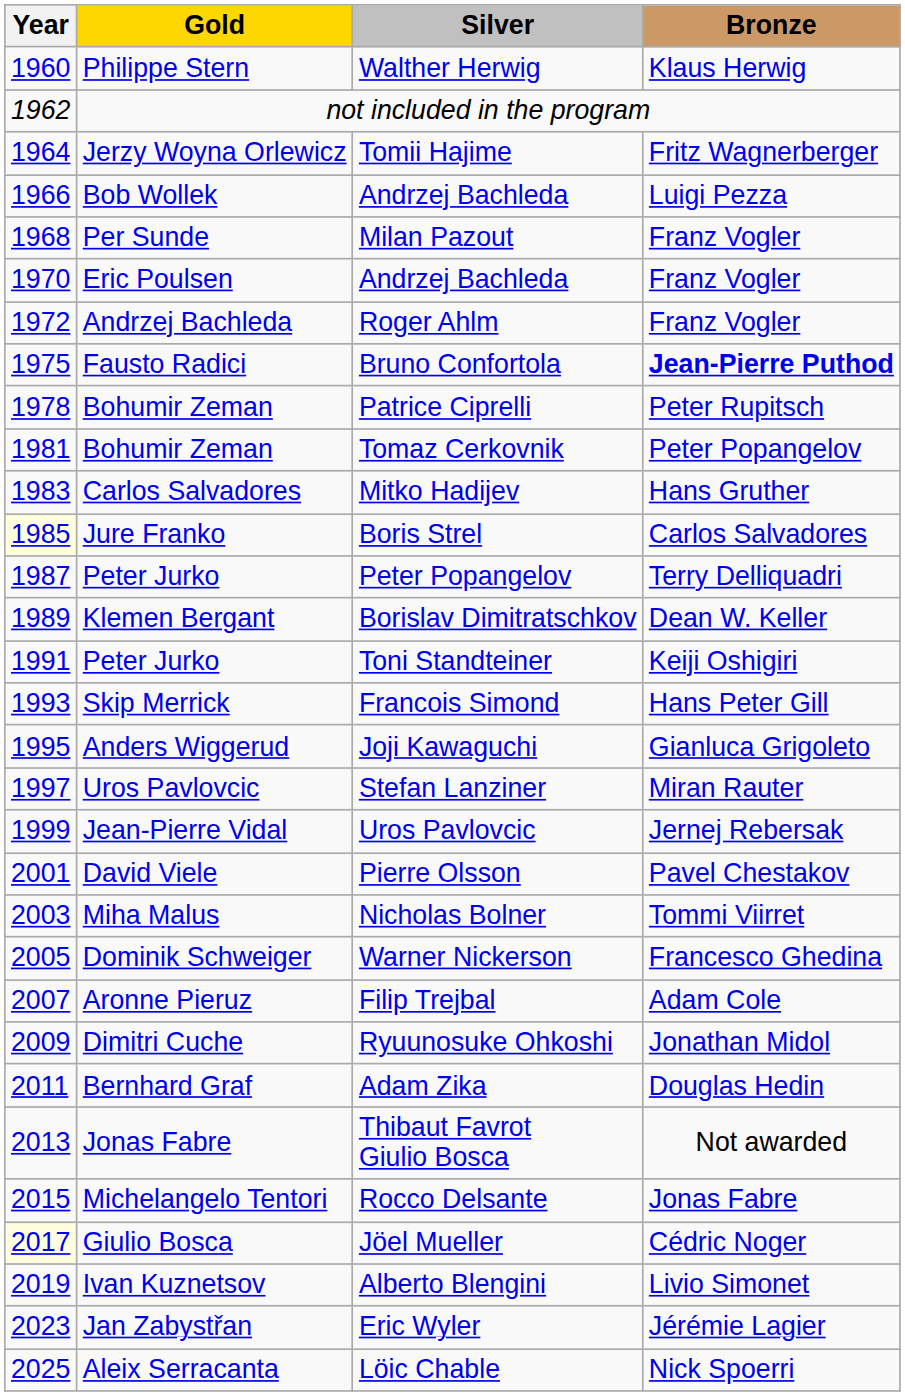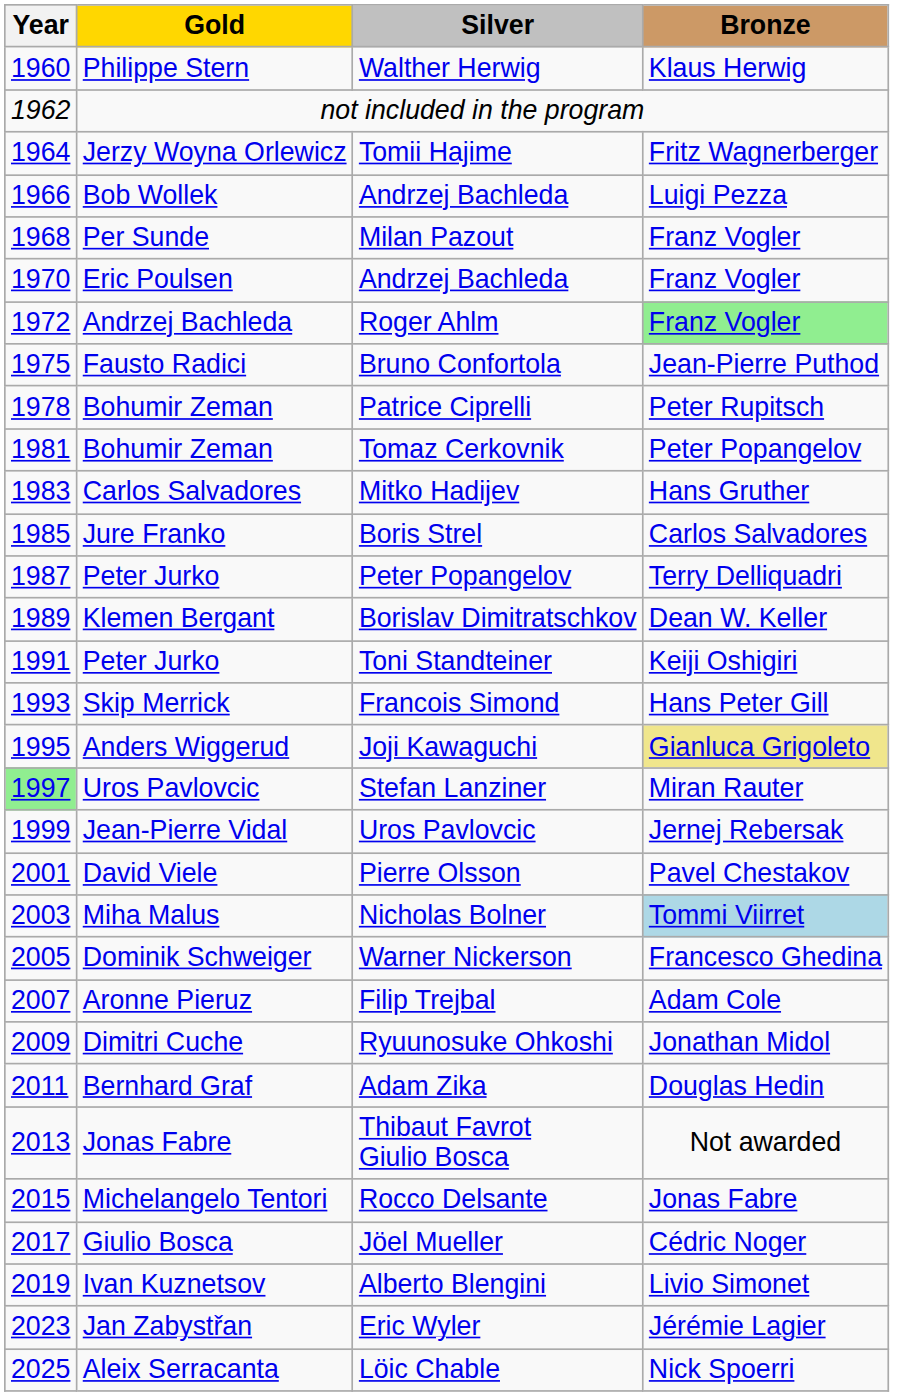(725, 322) no background -> (725, 322) lightgreen background
(771, 364) bold -> (764, 364) normal
(41, 534) lightyellow background -> (41, 534) no background
(760, 746) no background -> (760, 746) khaki background
(41, 788) no background -> (41, 788) lightgreen background
(727, 915) no background -> (727, 915) lightblue background
(41, 1242) lightyellow background -> (41, 1242) no background
